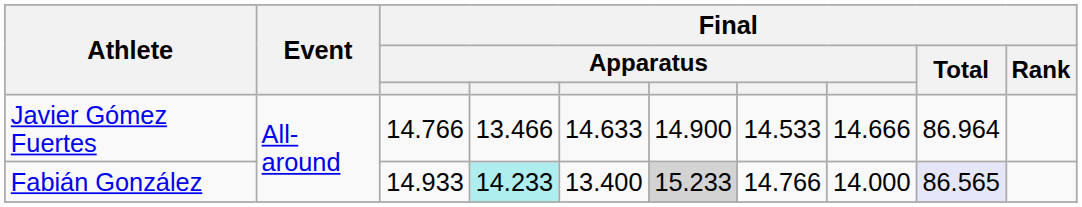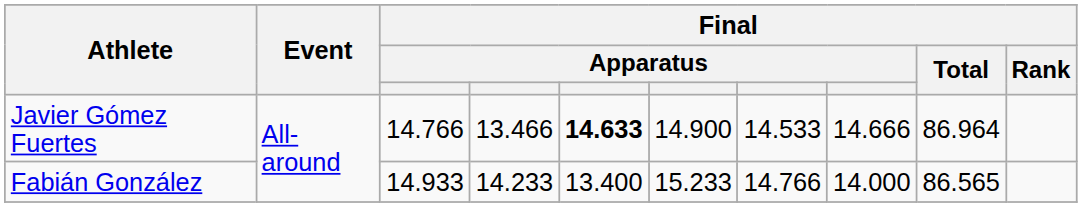(604, 129) normal -> (604, 129) bold
(514, 183) paleturquoise background -> (514, 183) no background
(693, 183) lightgrey background -> (693, 183) no background
(961, 183) lavender background -> (961, 183) no background
